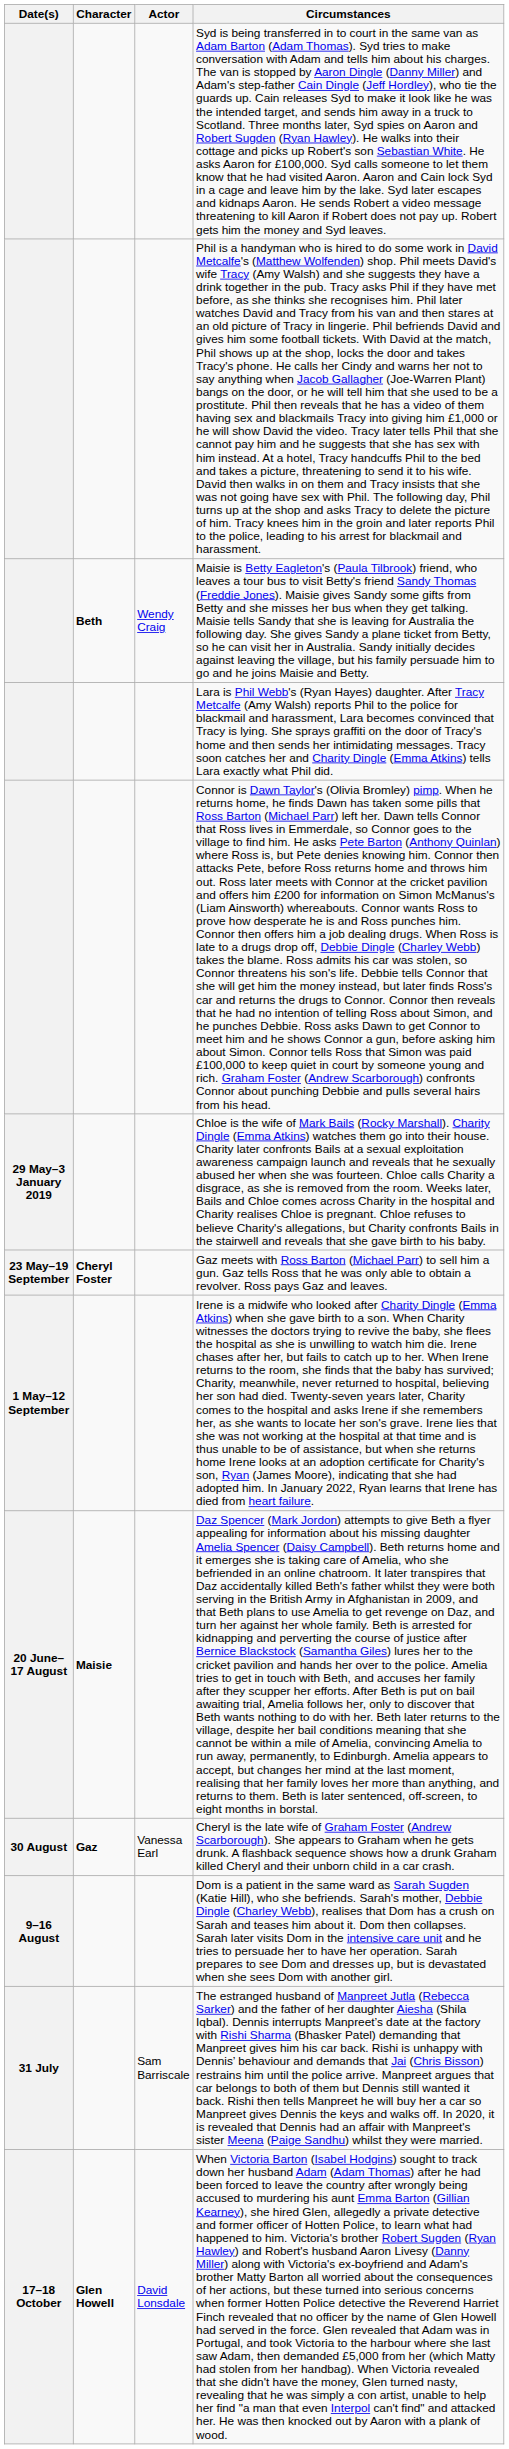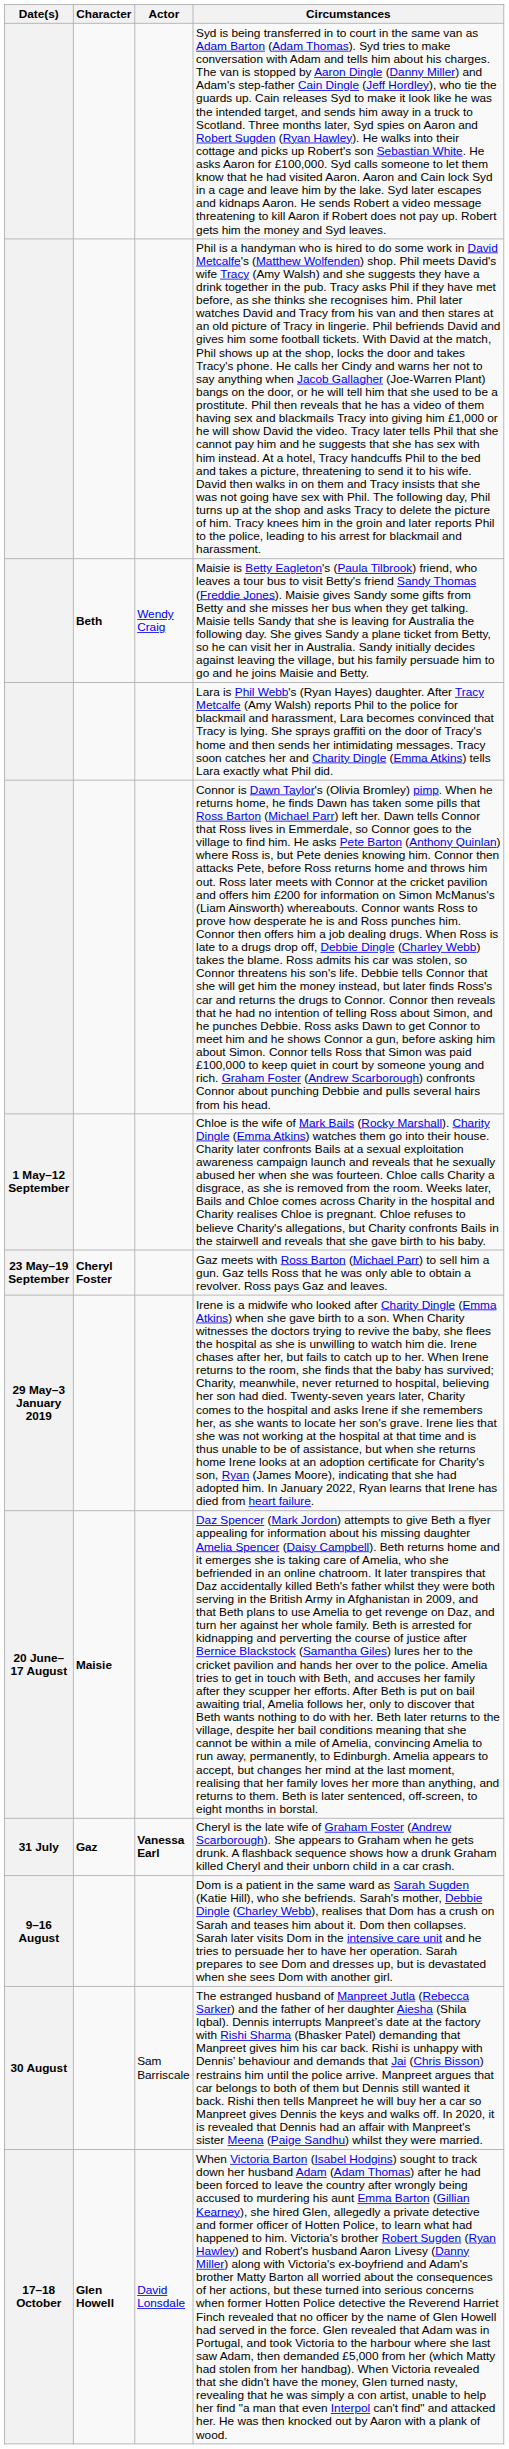(39, 1182) 29 May–3 January 2019 -> (39, 1182) 1 May–12 September
(39, 1403) 1 May–12 September -> (39, 1403) 29 May–3 January 2019
(39, 1847) 30 August -> (39, 1847) 31 July
(160, 1847) normal -> (161, 1847) bold
(39, 2068) 31 July -> (39, 2068) 30 August
